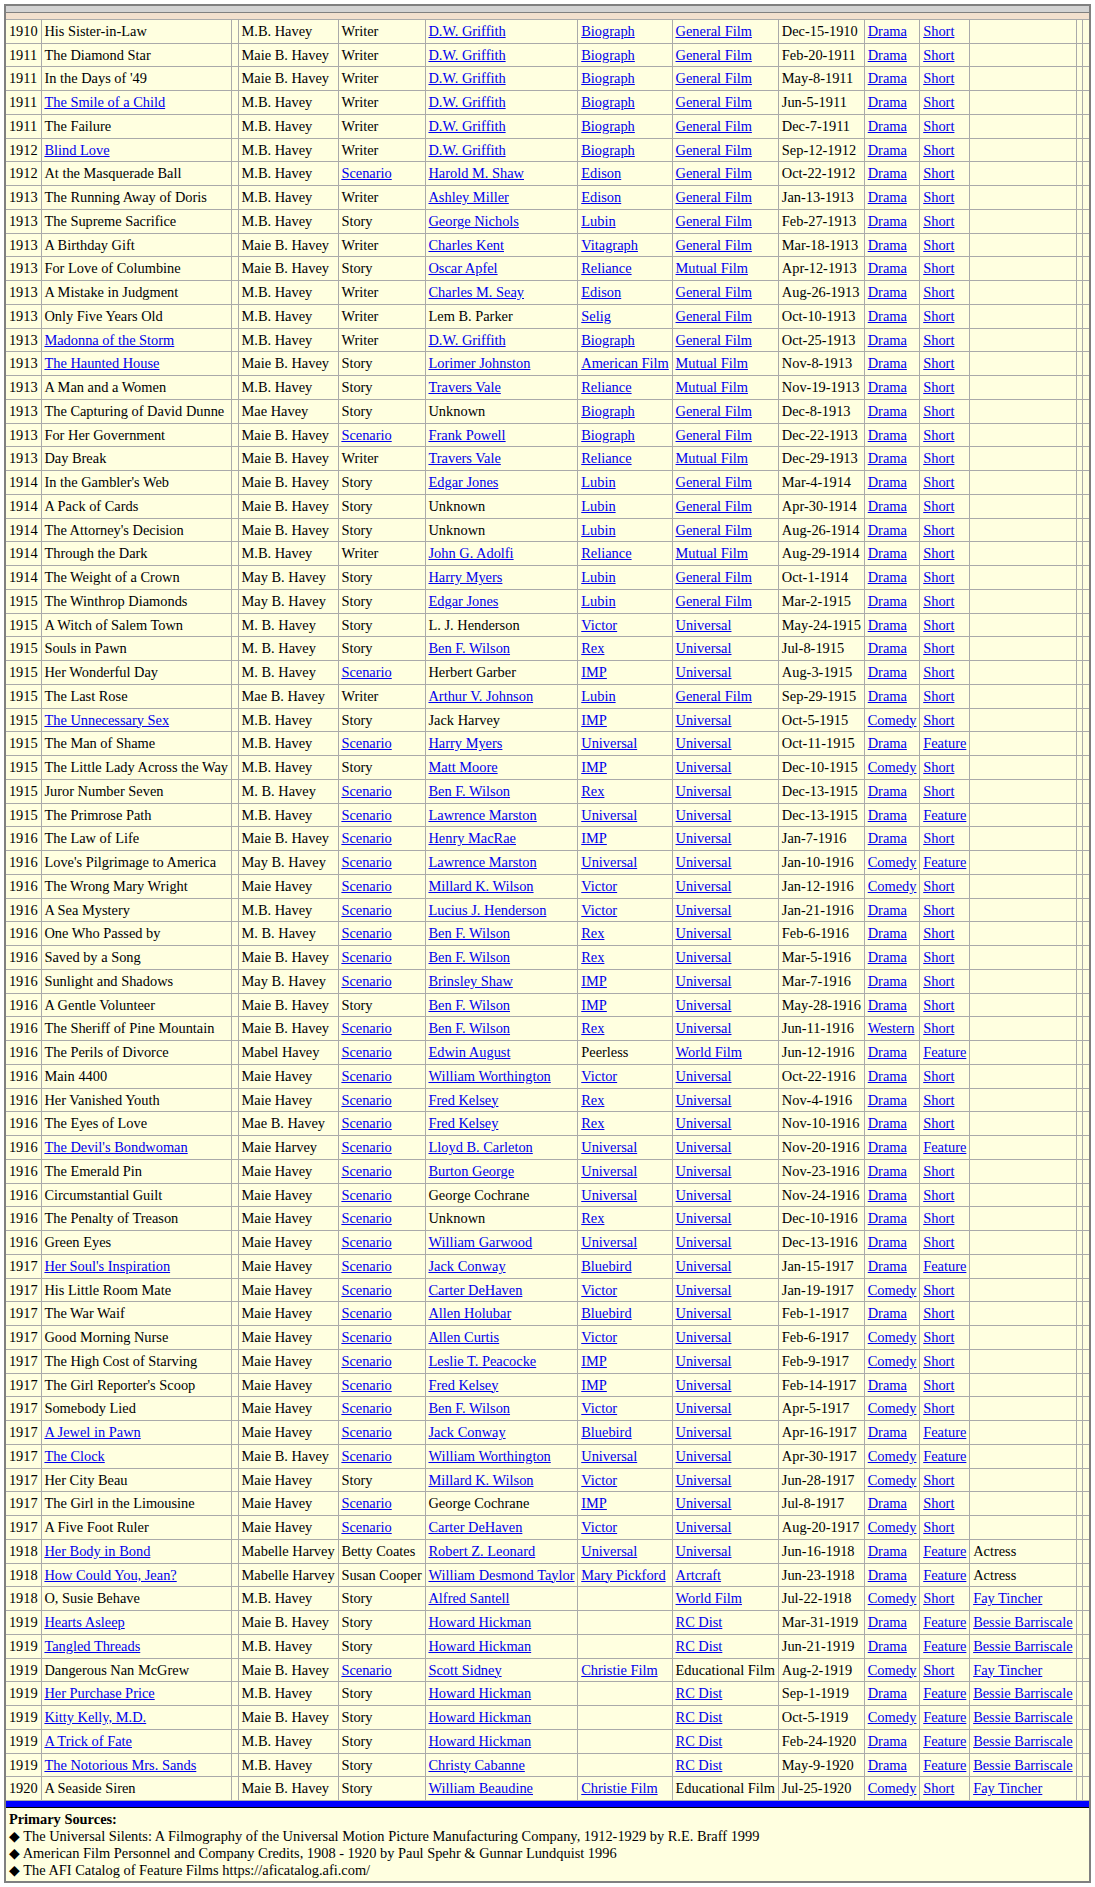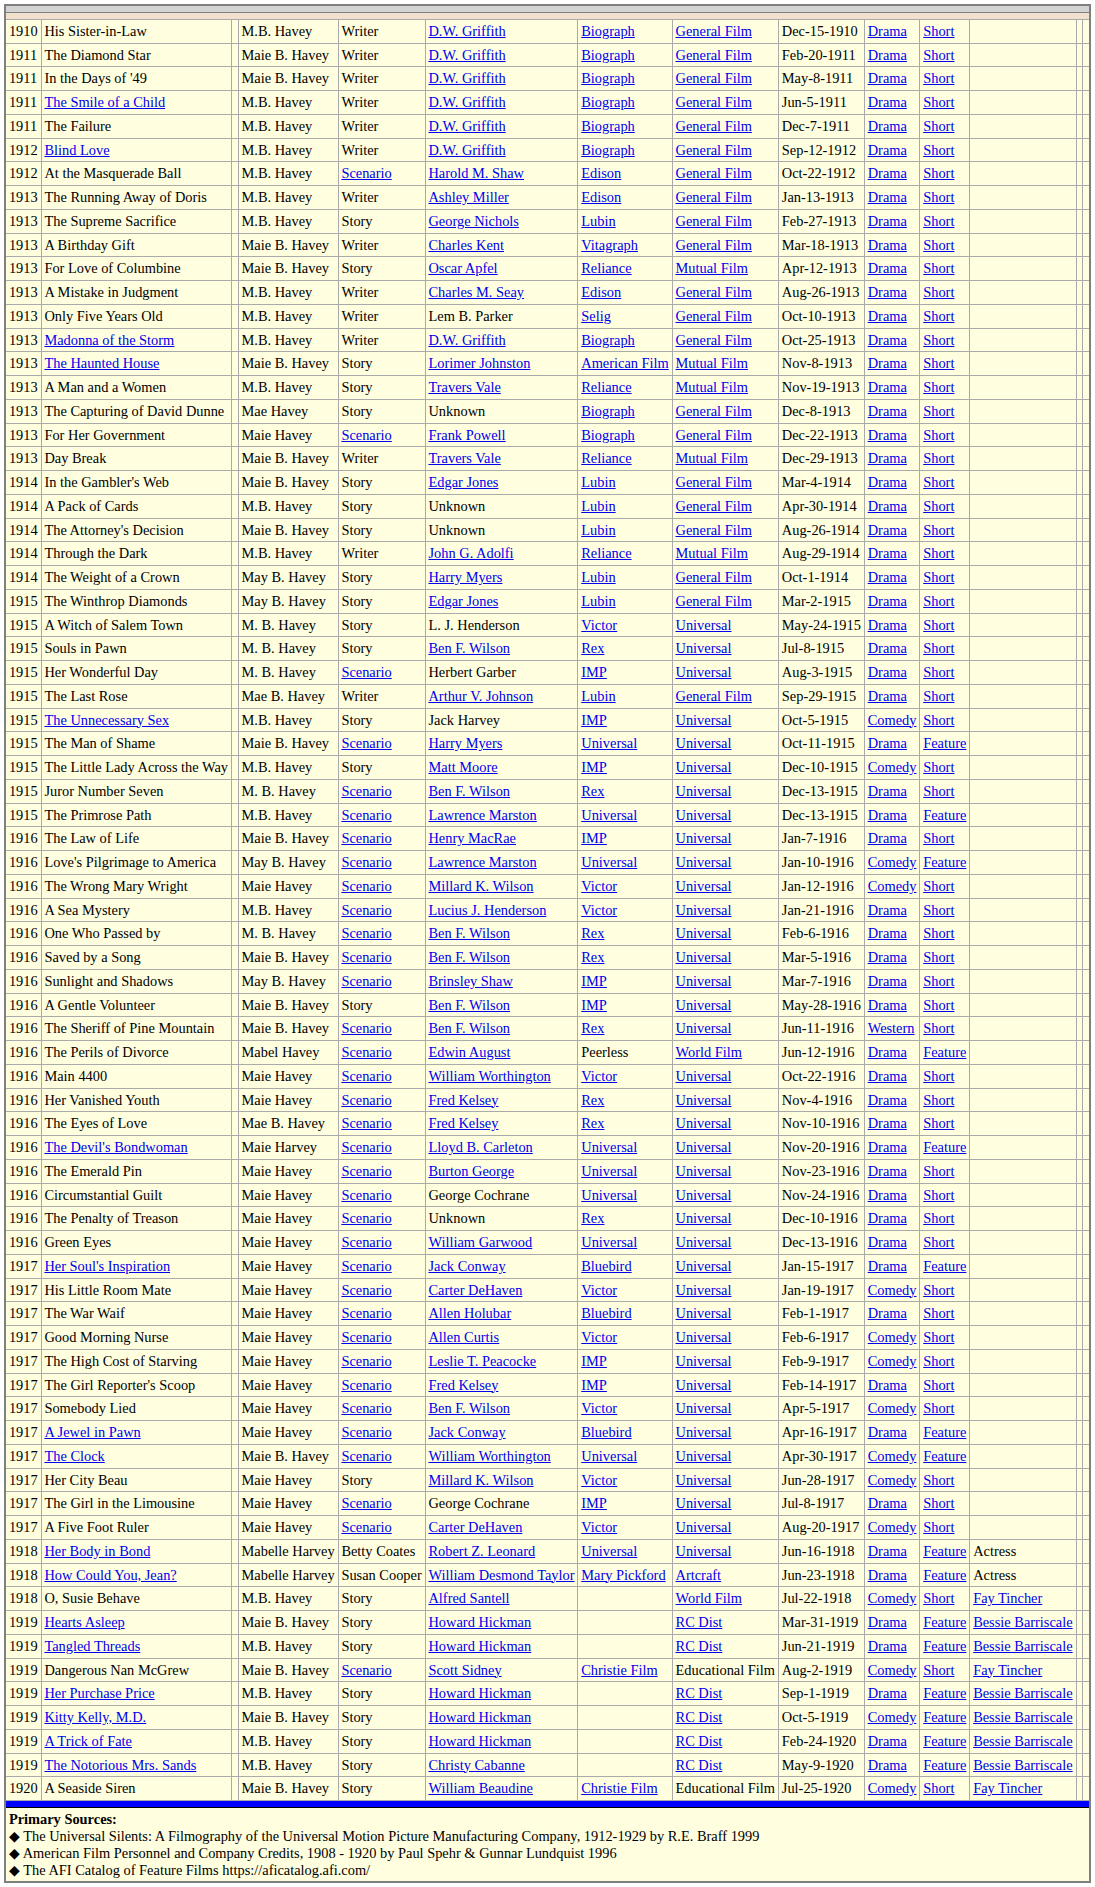(285, 435) Maie B. Havey -> (277, 435) Maie Havey
(285, 506) Maie B. Havey -> (277, 506) M.B. Havey
(277, 743) M.B. Havey -> (285, 743) Maie B. Havey
